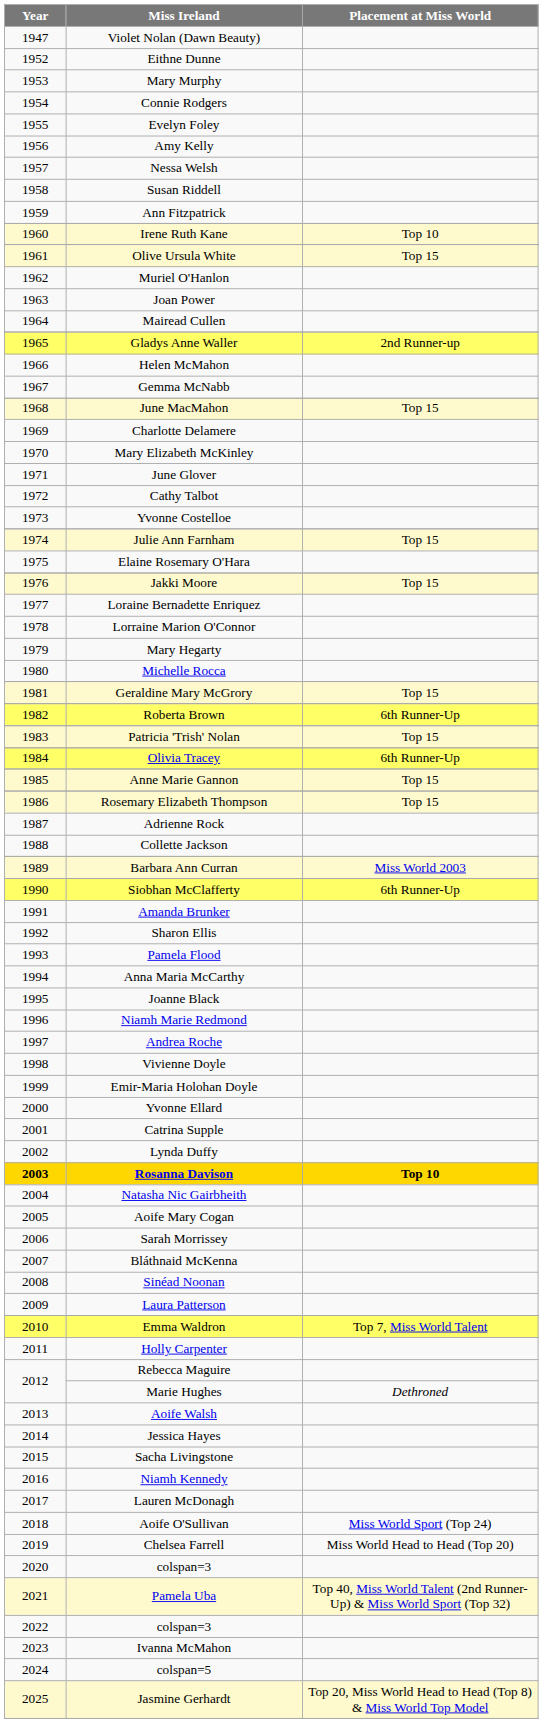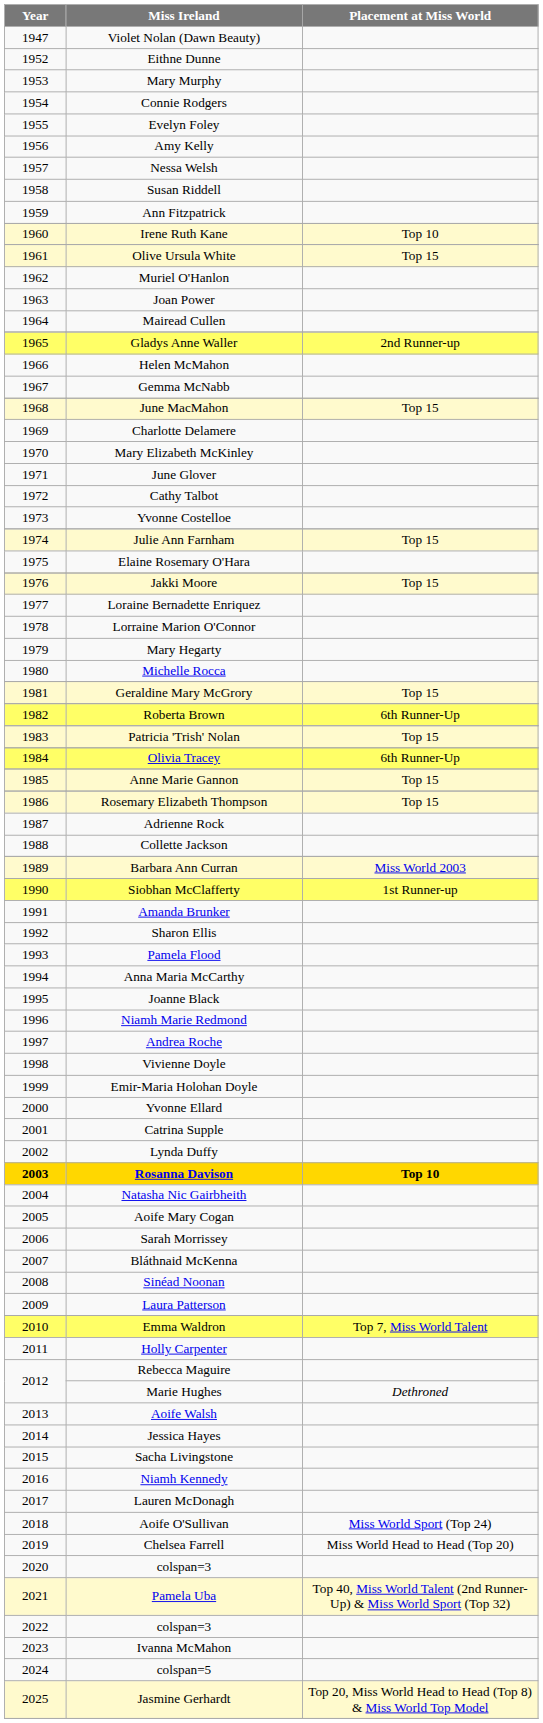(420, 889) 6th Runner-Up -> (420, 889) 1st Runner-up
